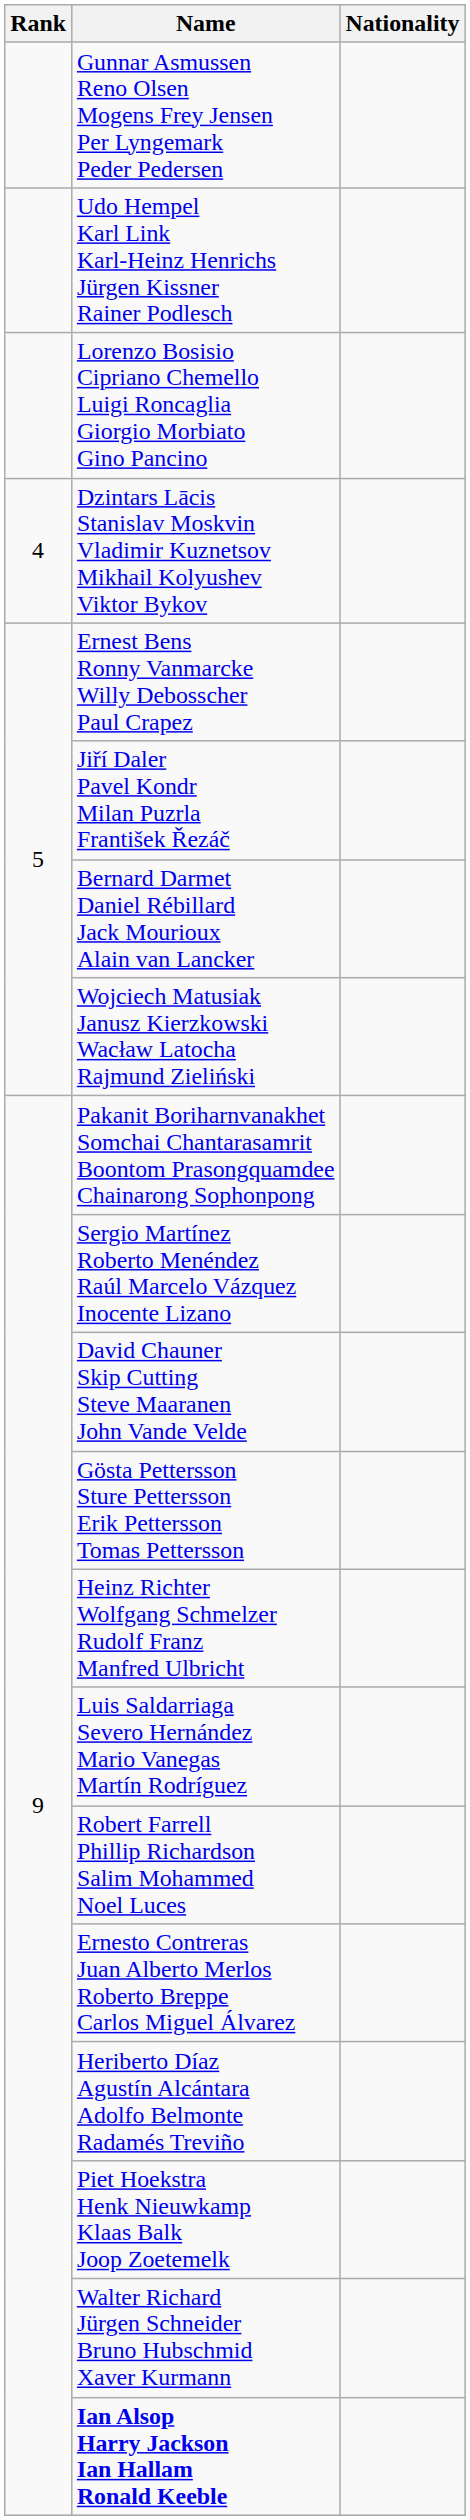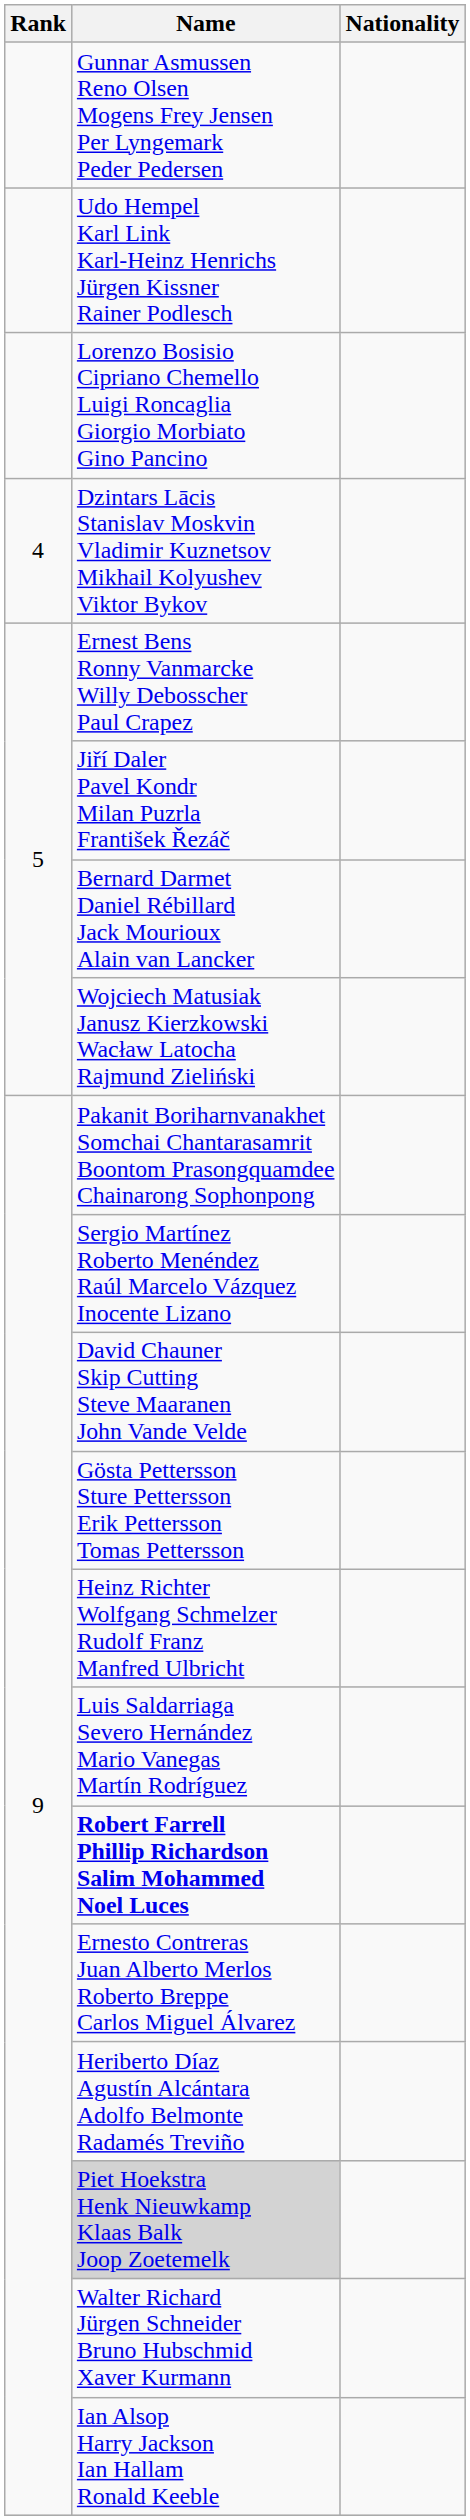(166, 1864) normal -> (173, 1864) bold
(164, 2219) no background -> (164, 2219) lightgrey background
(153, 2455) bold -> (148, 2455) normal
